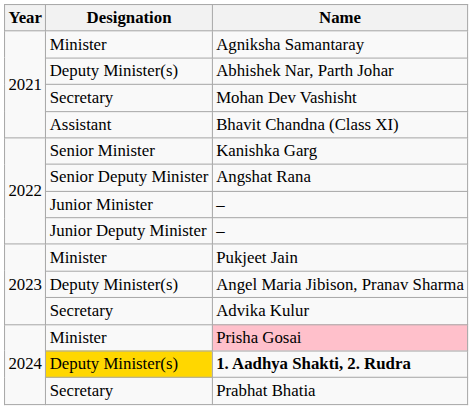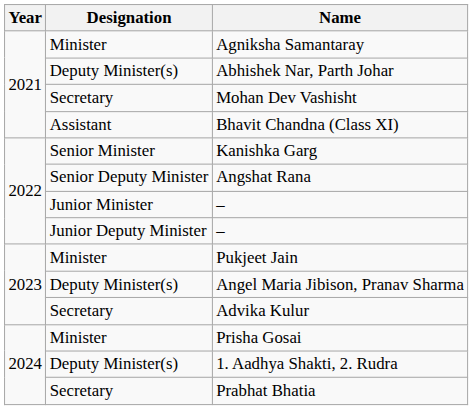(259, 337) pink background -> (259, 337) no background
(114, 364) gold background -> (114, 364) no background
(313, 364) bold -> (307, 364) normal
